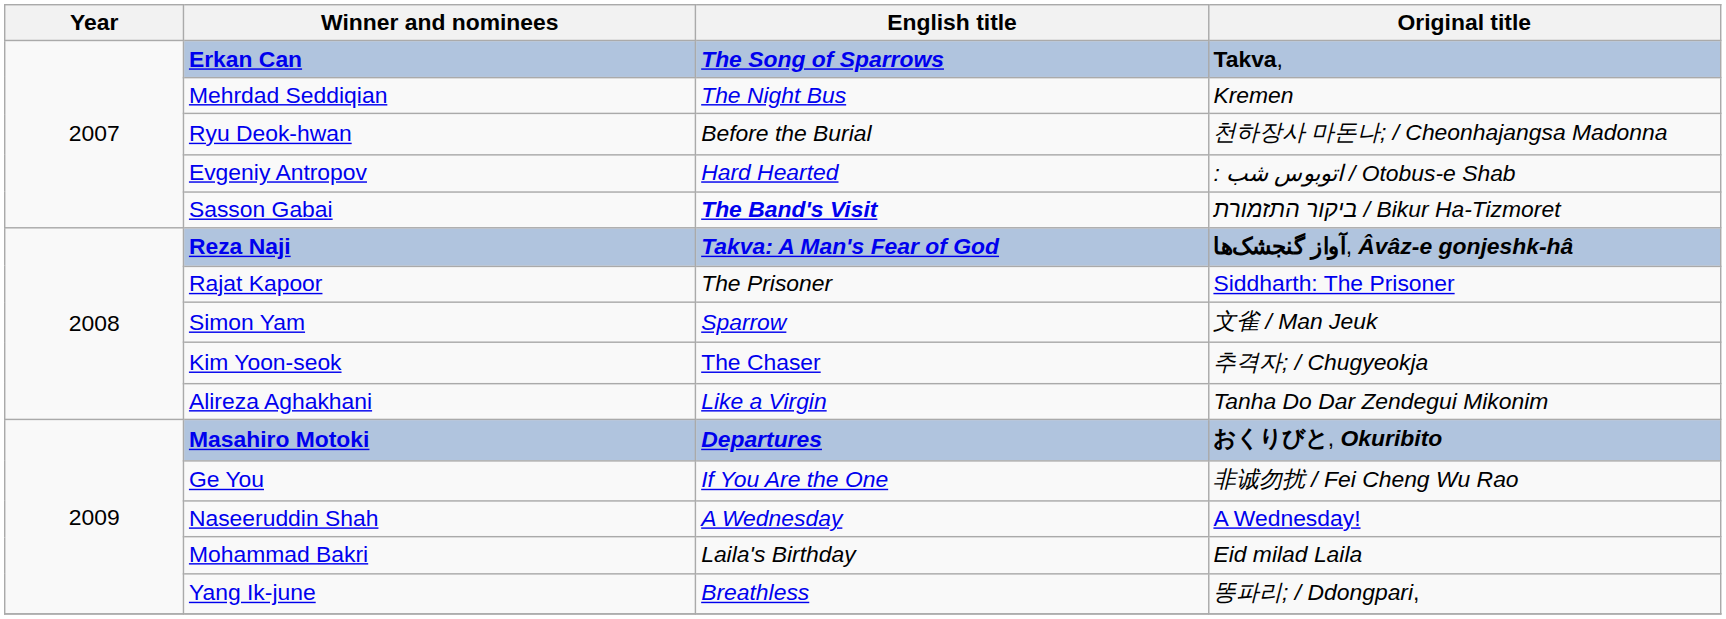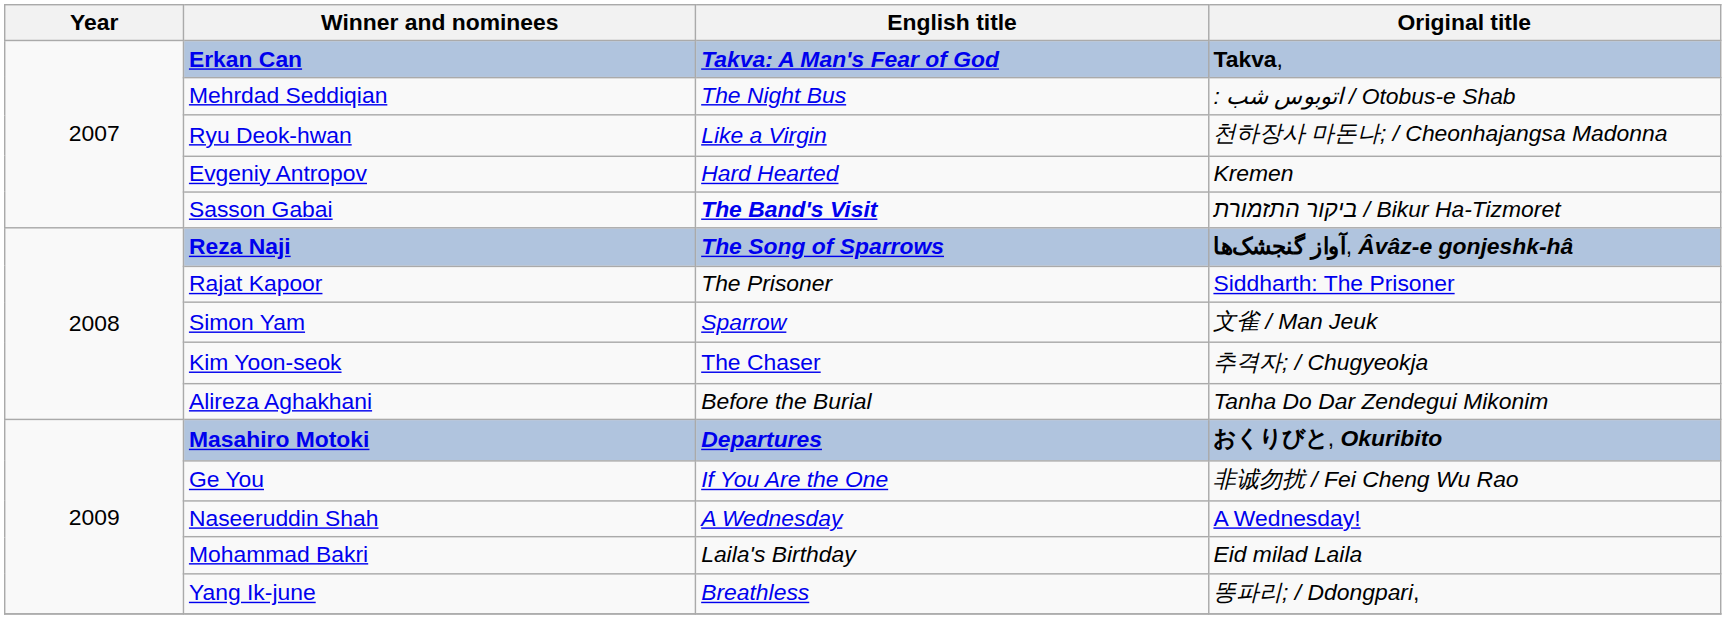(823, 58) The Song of Sparrows -> (850, 58) Takva: A Man's Fear of God
(1253, 95) Kremen -> (1365, 96) : اتوبوس شب / Otobus-e Shab
(786, 133) Before the Burial -> (764, 135) Like a Virgin
(1365, 173) : اتوبوس شب / Otobus-e Shab -> (1253, 173) Kremen
(850, 246) Takva: A Man's Fear of God -> (823, 246) The Song of Sparrows
(764, 401) Like a Virgin -> (786, 401) Before the Burial
